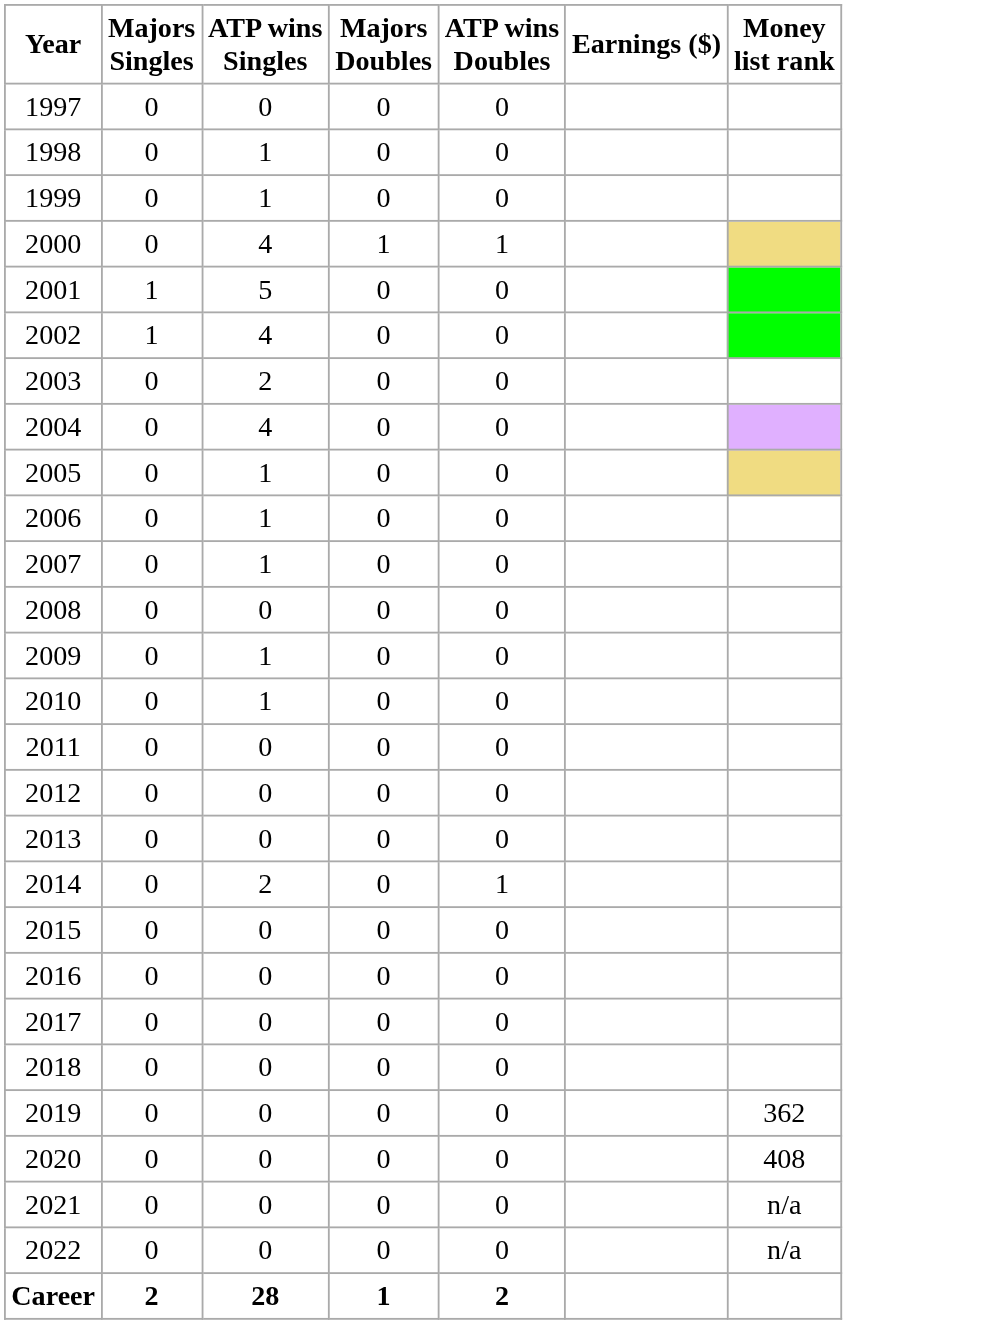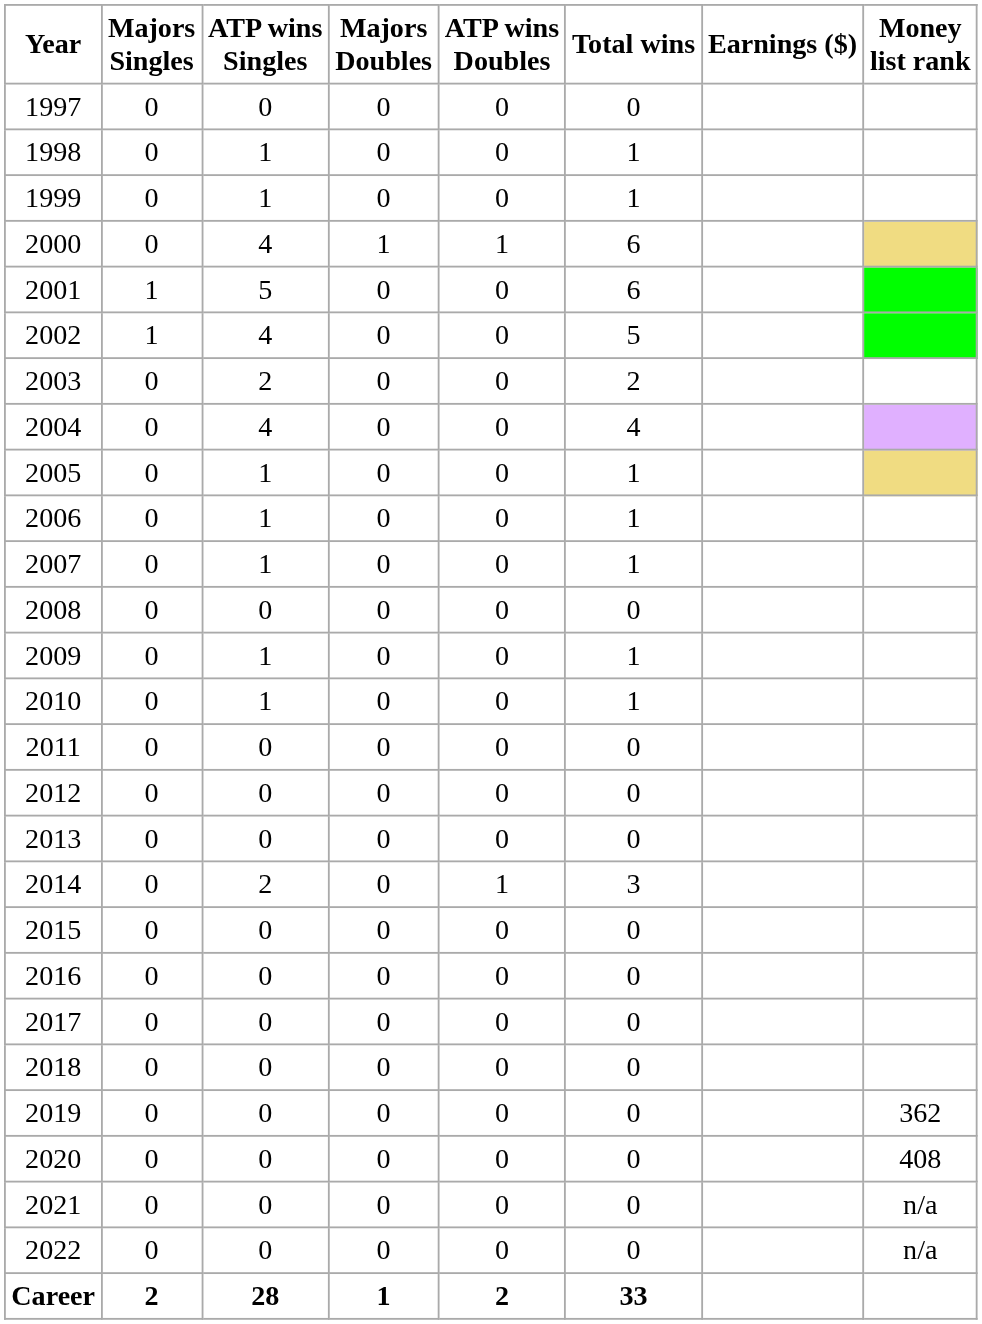+ column: (634, 43)
